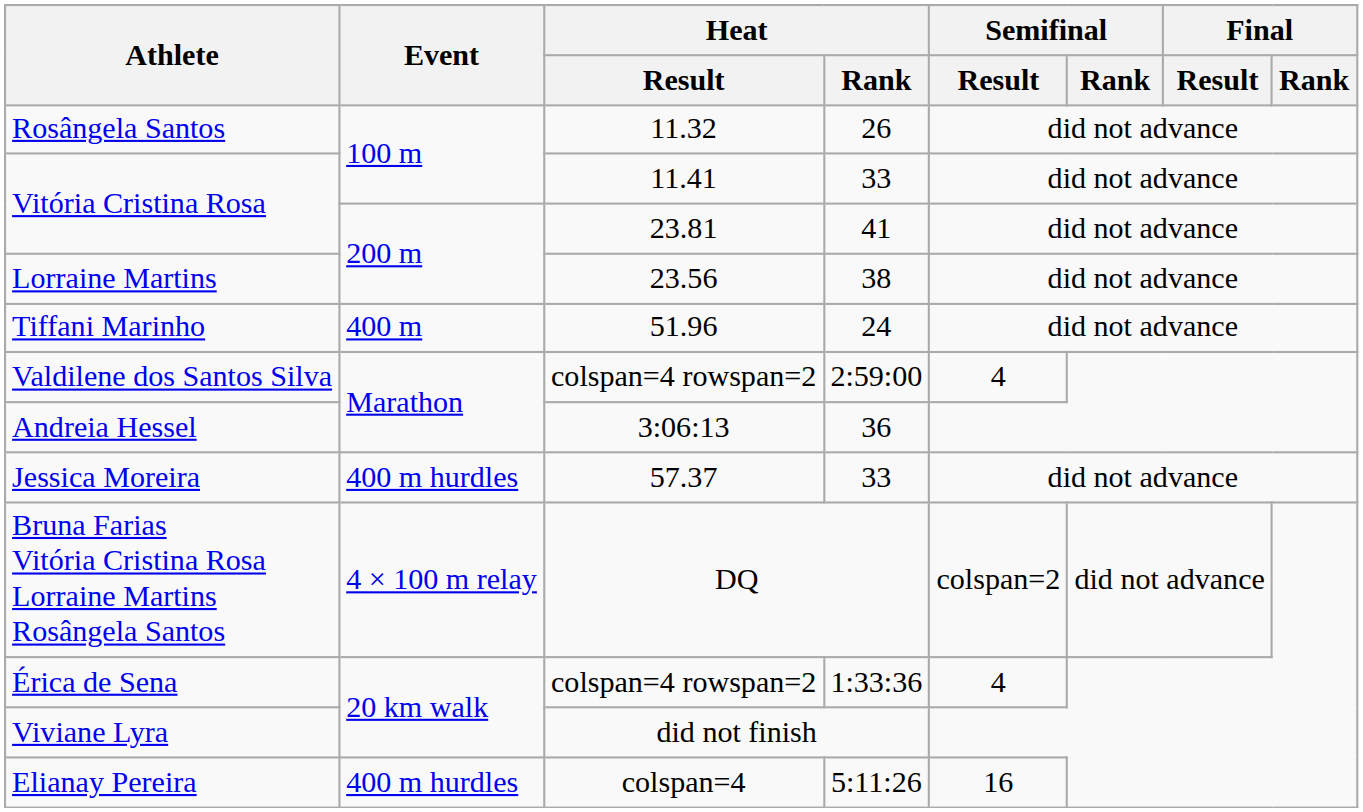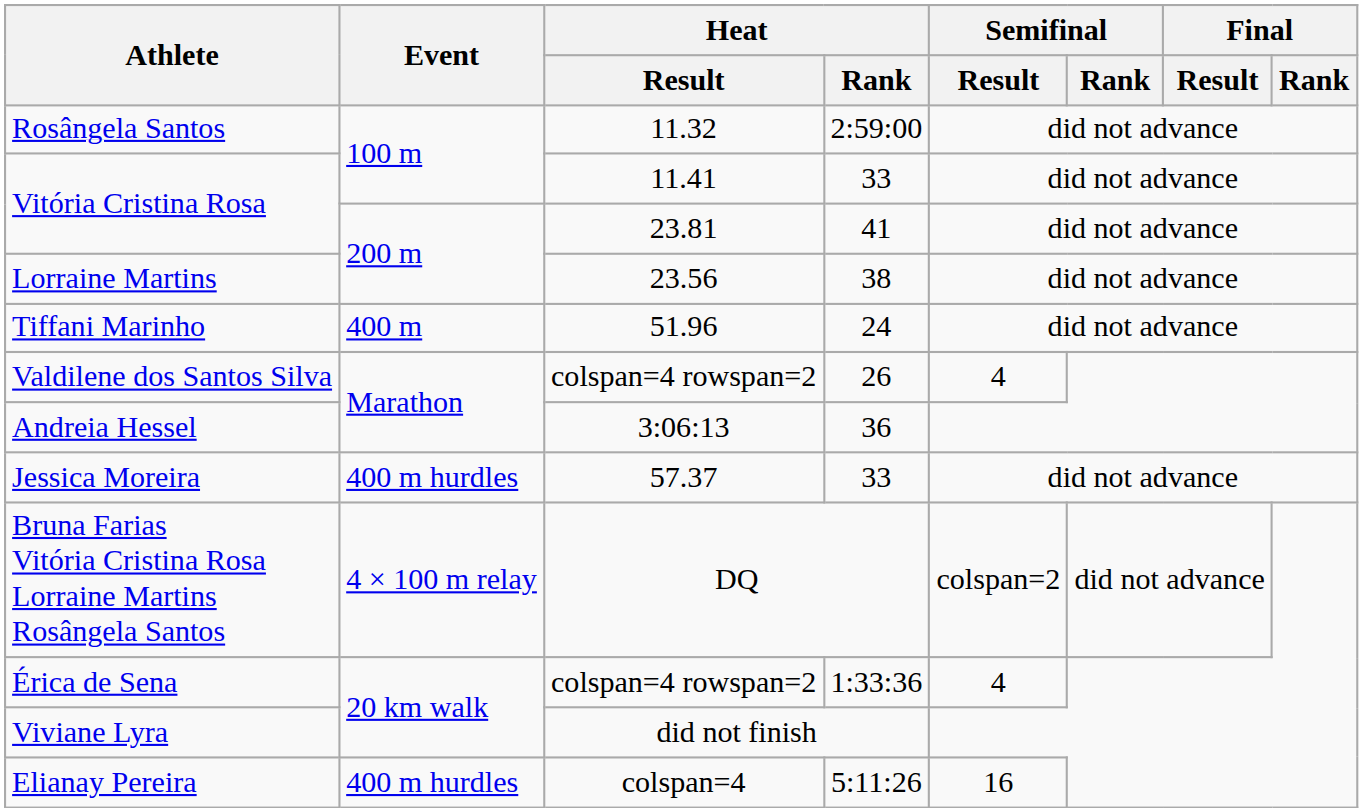(876, 128) 26 -> (876, 128) 2:59:00
(876, 377) 2:59:00 -> (876, 377) 26
